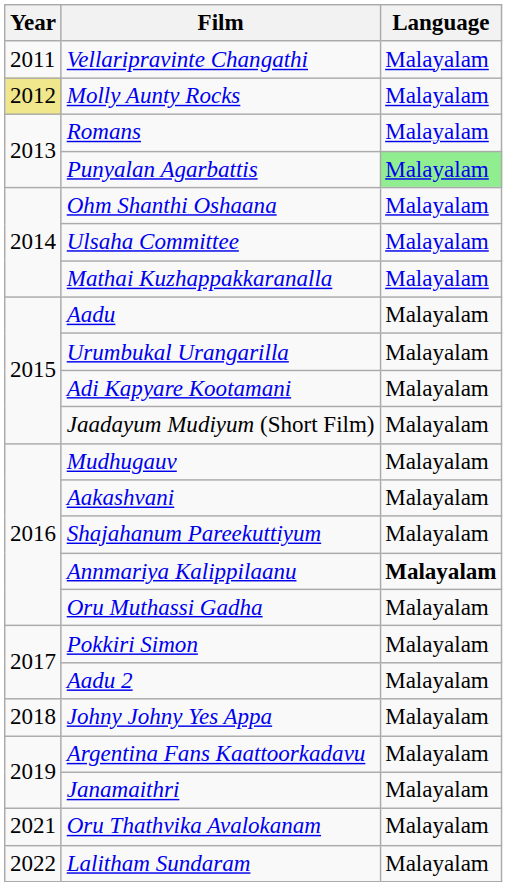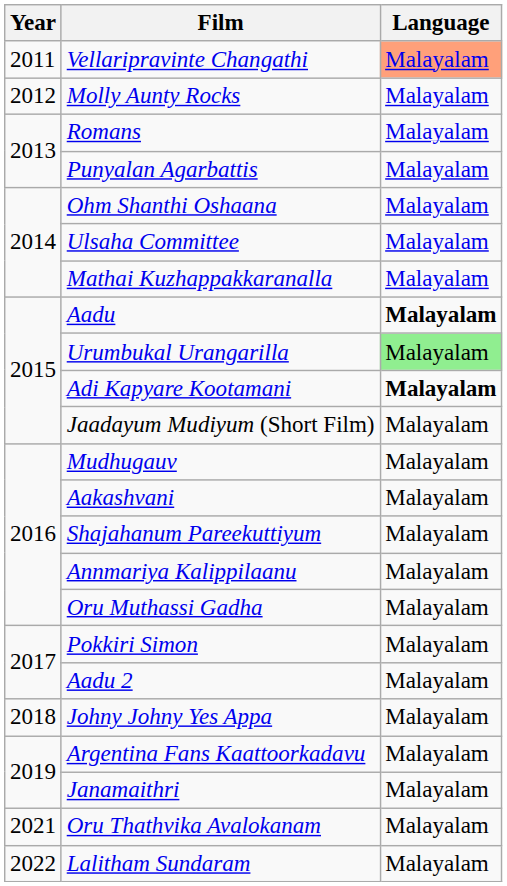(437, 59) no background -> (437, 59) lightsalmon background
(33, 95) khaki background -> (33, 95) no background
(437, 168) lightgreen background -> (437, 168) no background
(437, 315) normal -> (441, 315) bold
(437, 351) no background -> (437, 351) lightgreen background
(437, 388) normal -> (441, 388) bold
(441, 570) bold -> (437, 570) normal
